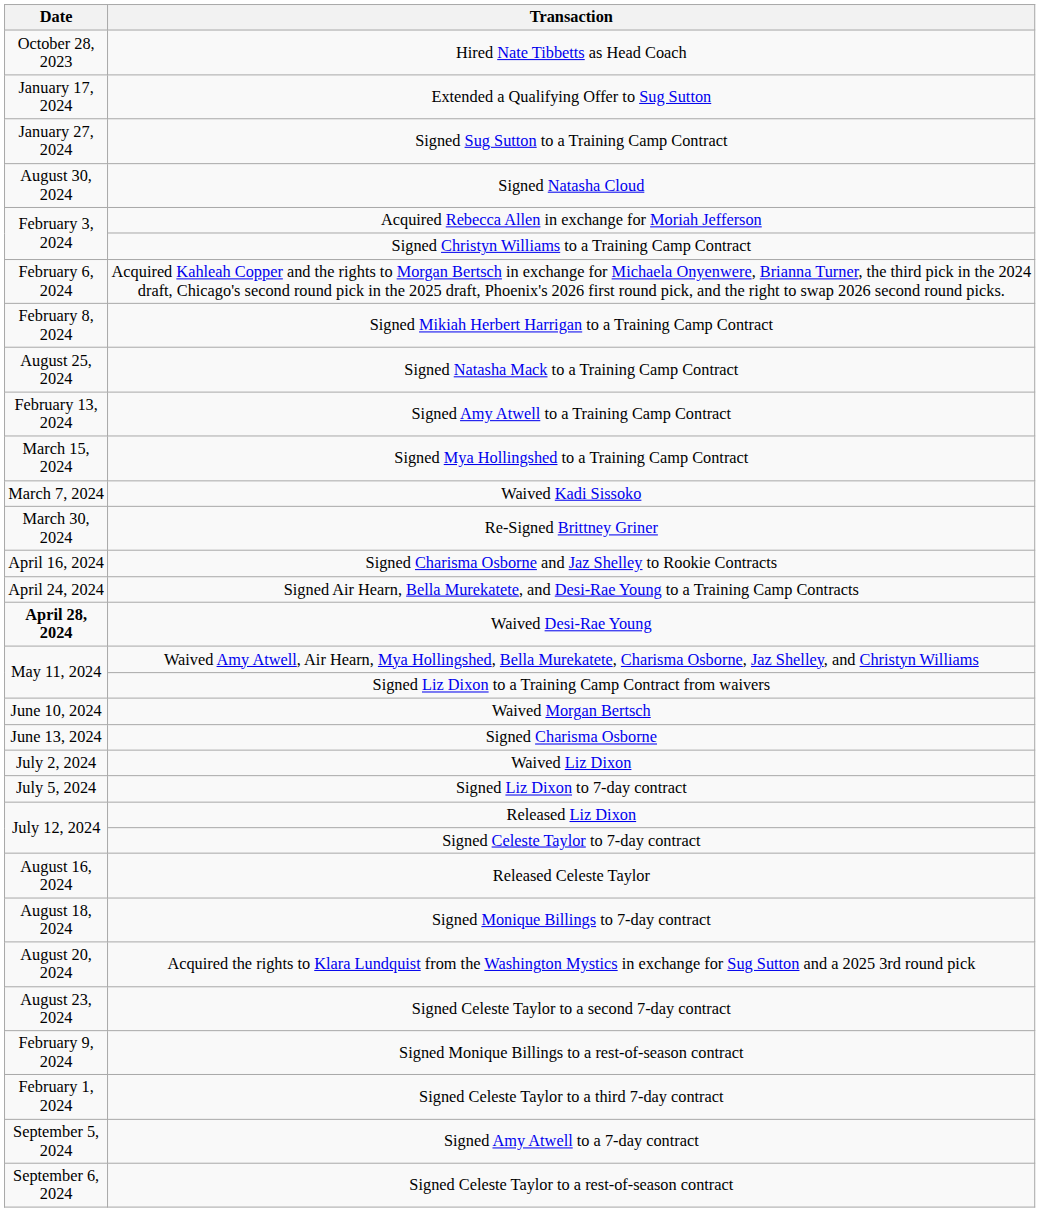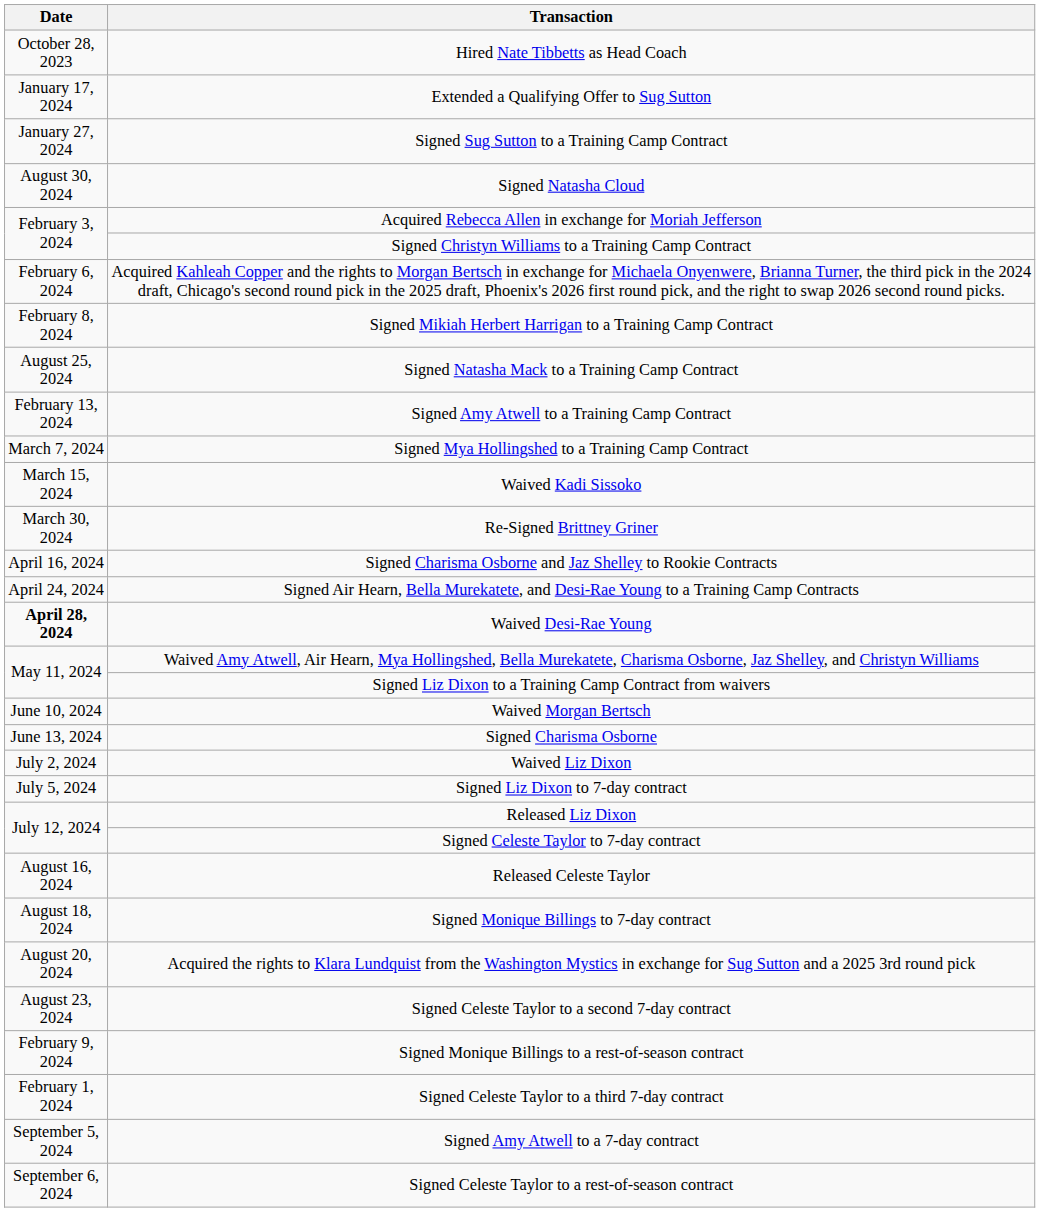(56, 458) March 15, 2024 -> (56, 449) March 7, 2024
(56, 493) March 7, 2024 -> (56, 484) March 15, 2024
